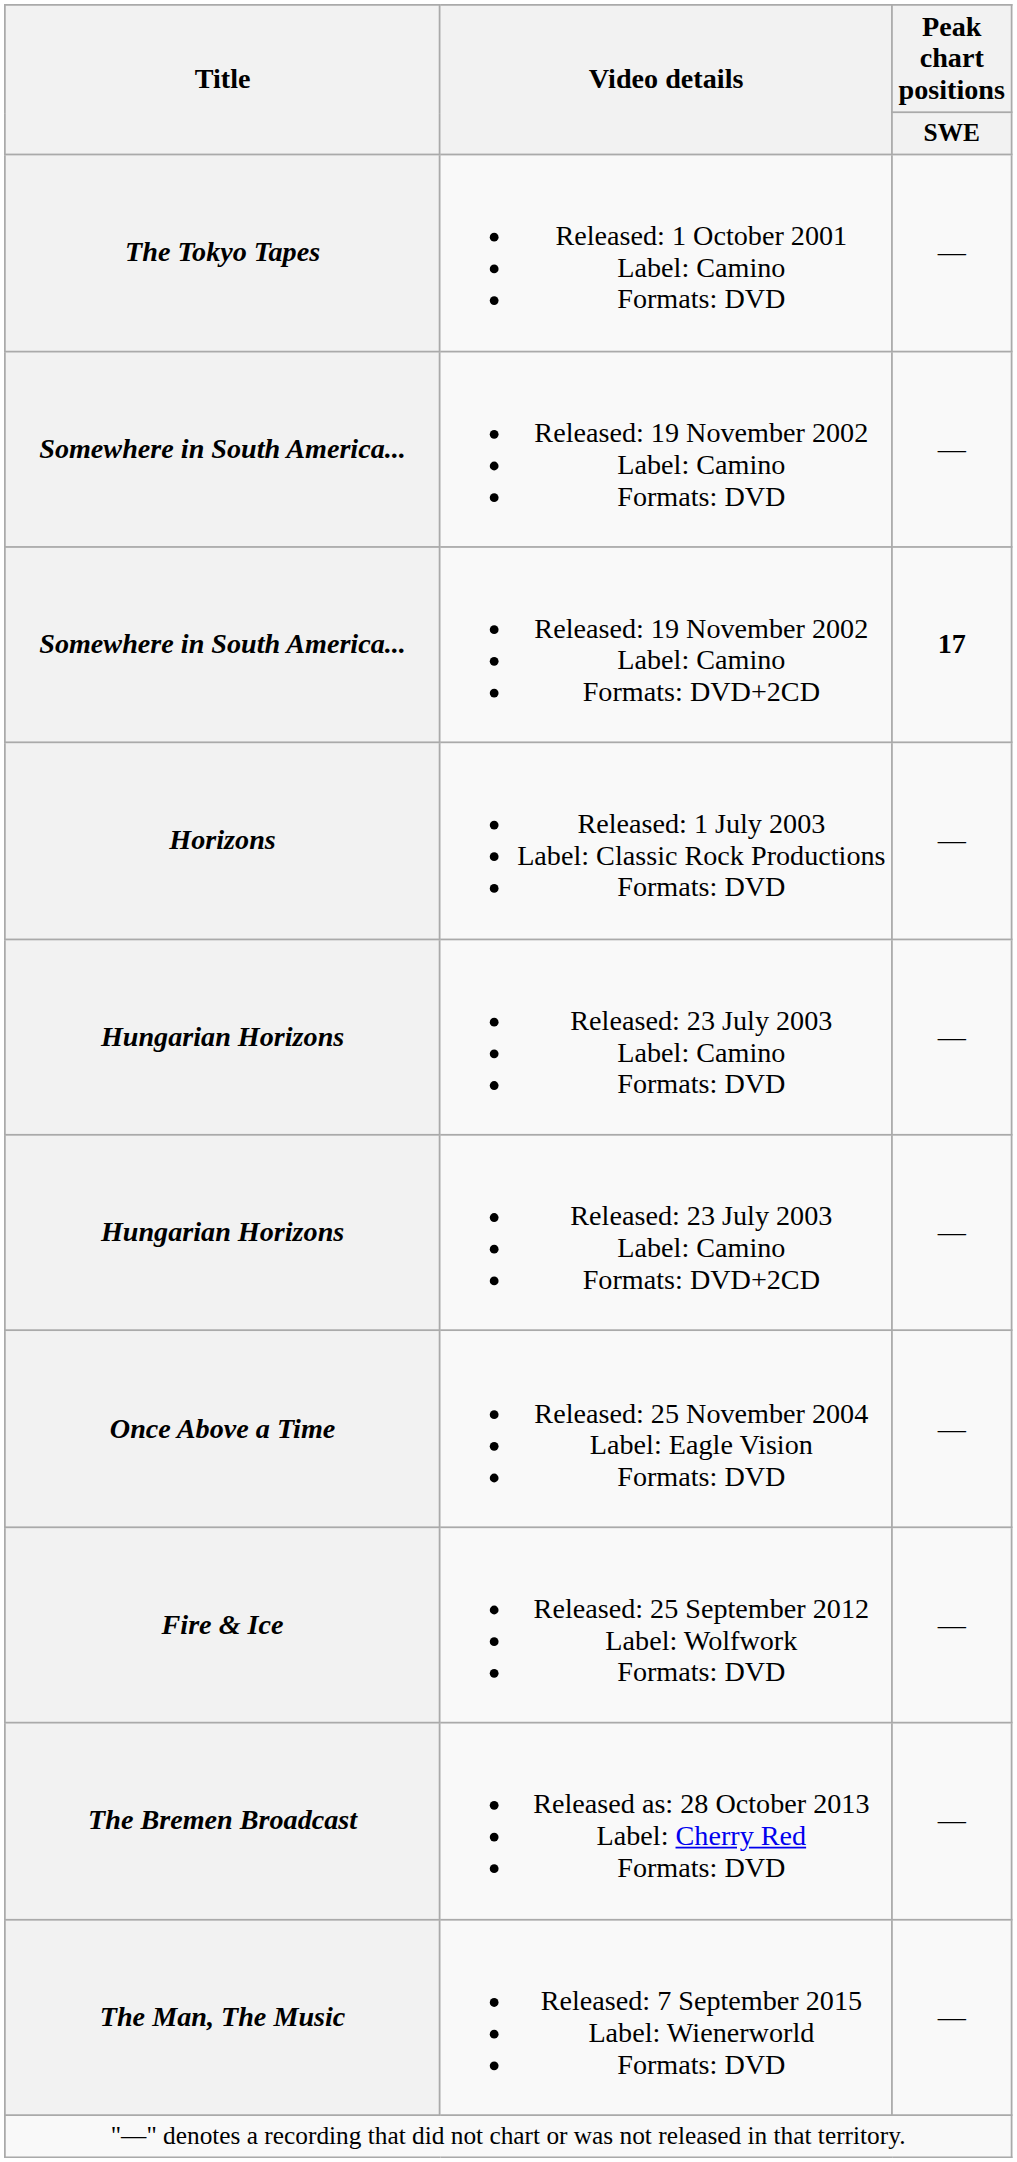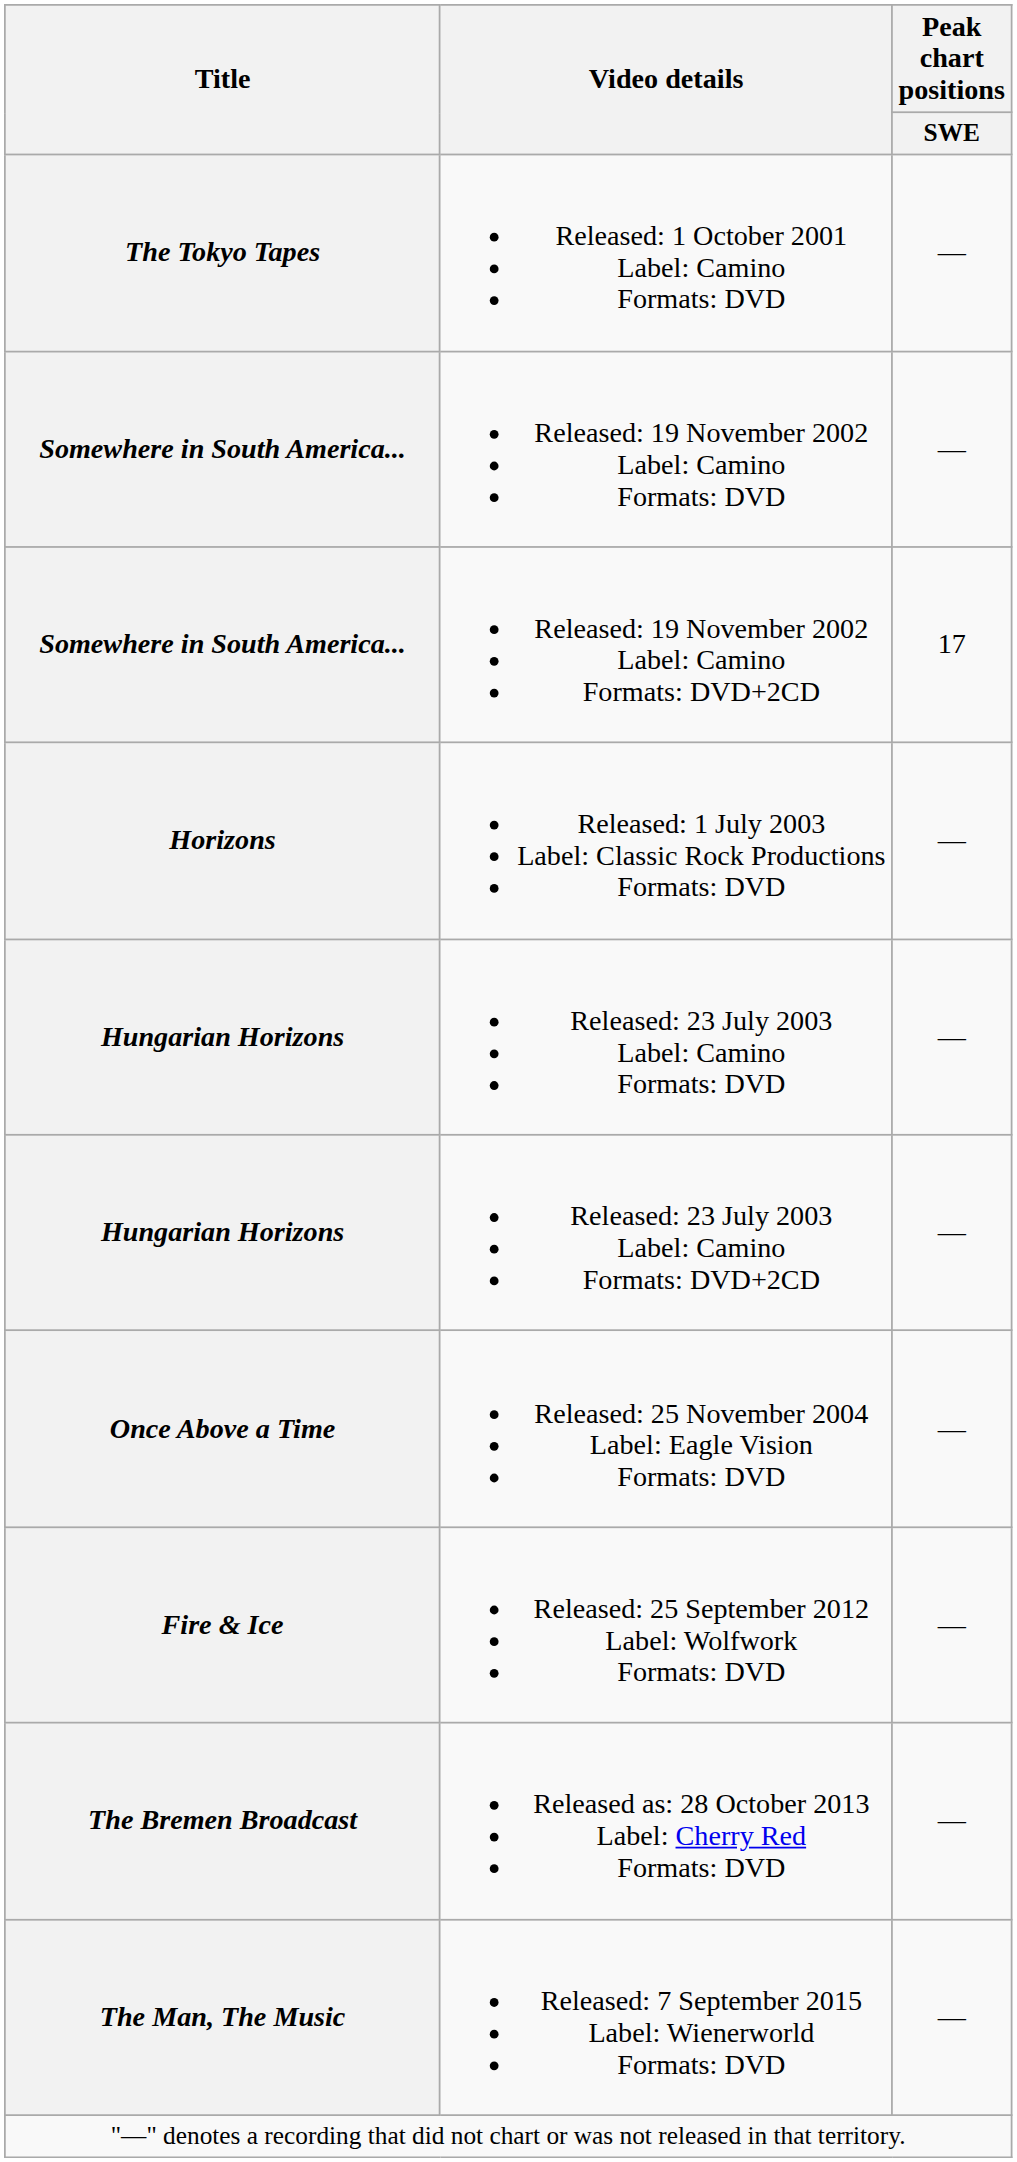(952, 644) bold -> (952, 644) normal
